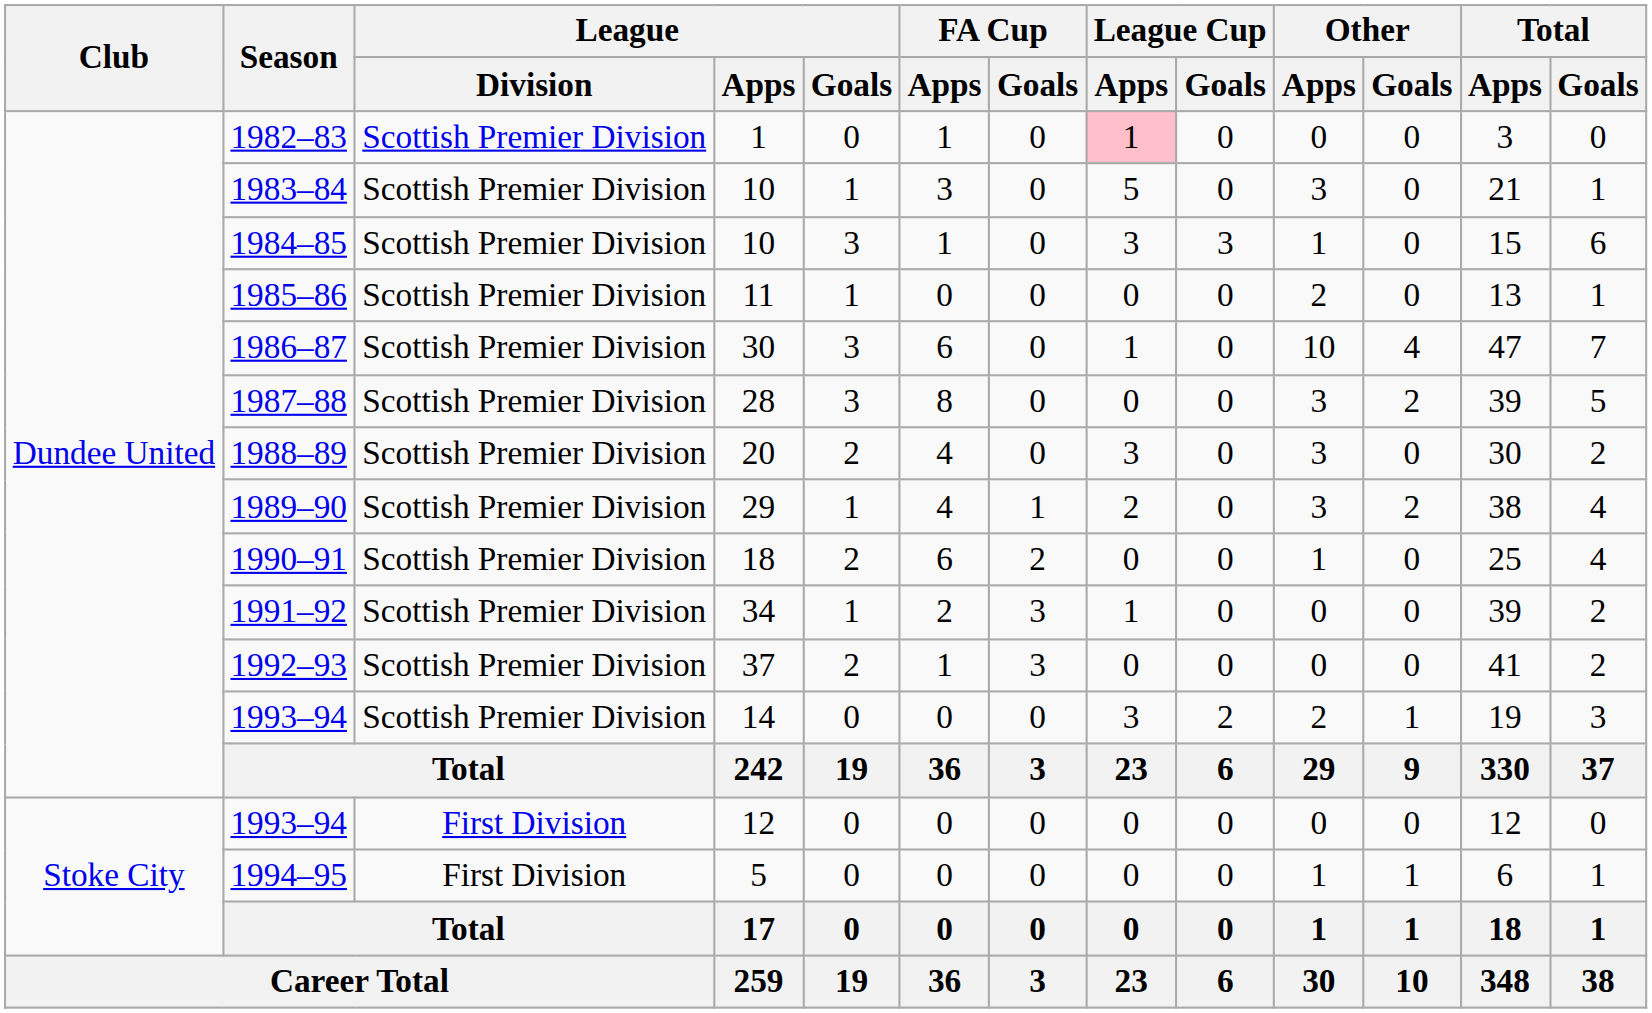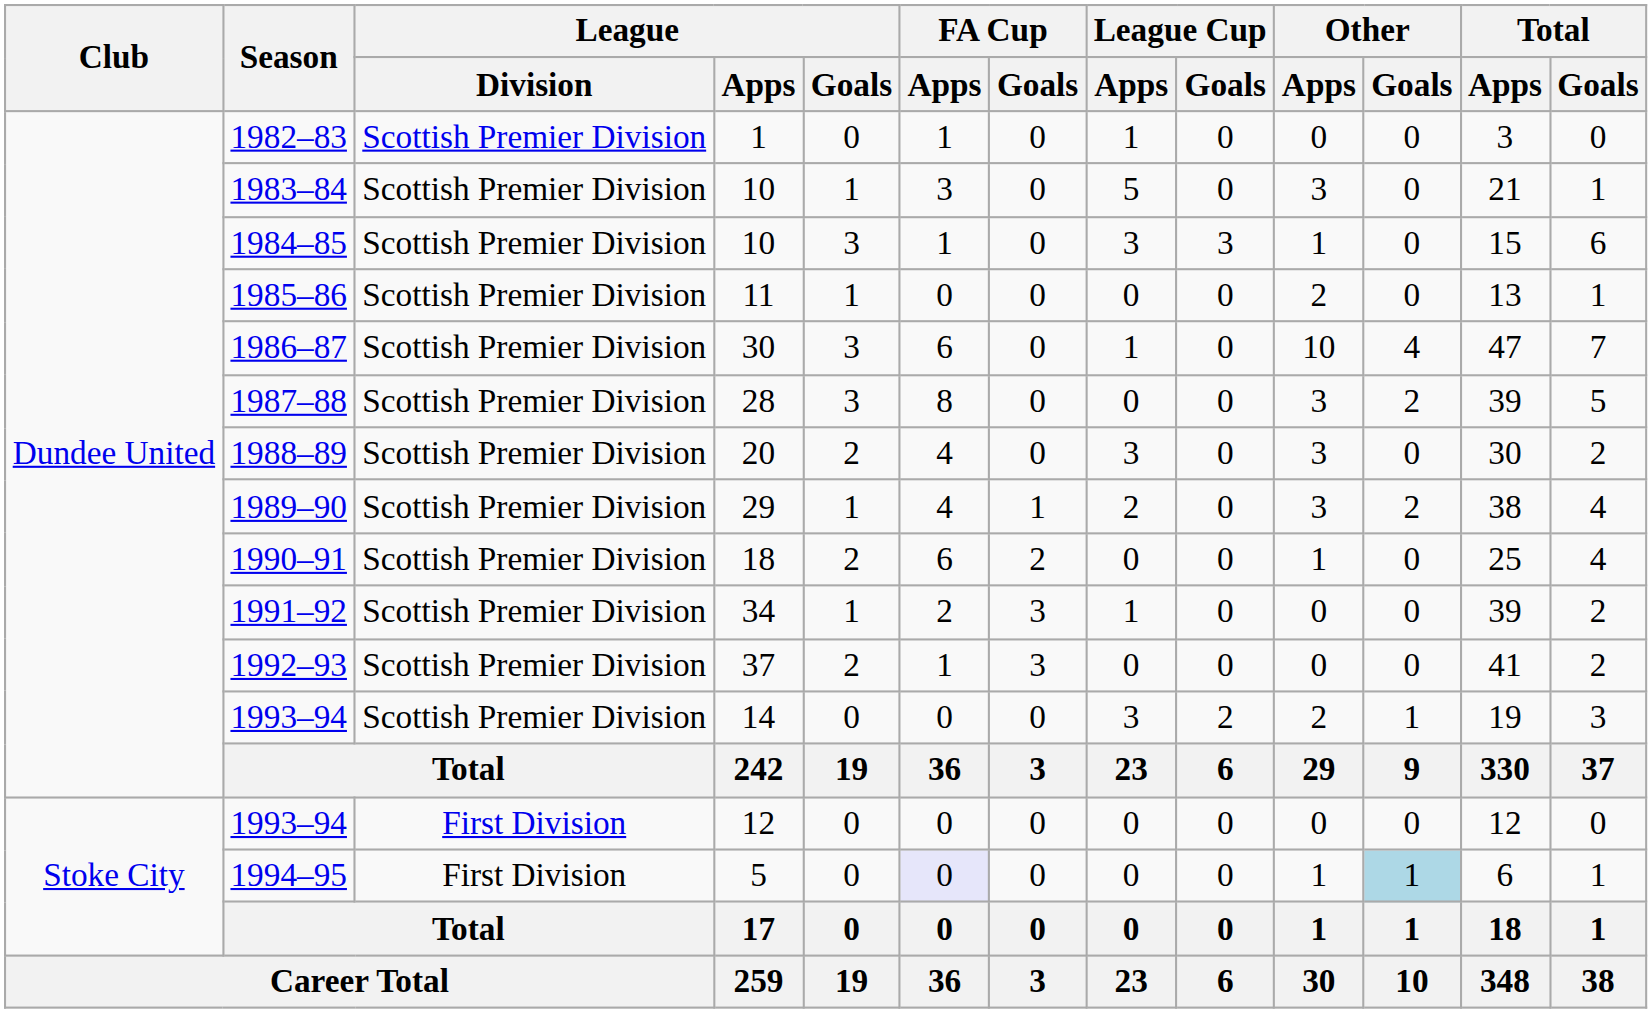(1131, 136) pink background -> (1131, 136) no background
(945, 875) no background -> (945, 875) lavender background
(1412, 875) no background -> (1412, 875) lightblue background
